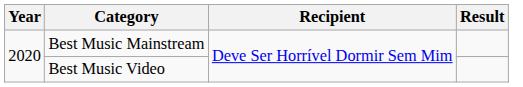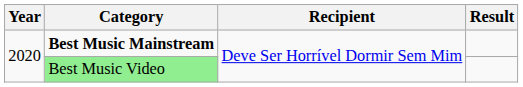(126, 43) normal -> (131, 43) bold
(107, 69) no background -> (107, 69) lightgreen background
